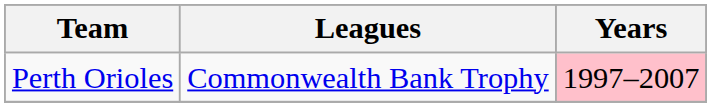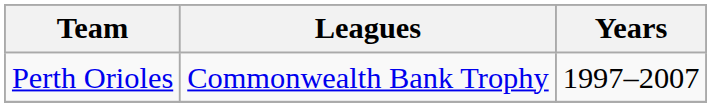(631, 76) pink background -> (631, 76) no background
